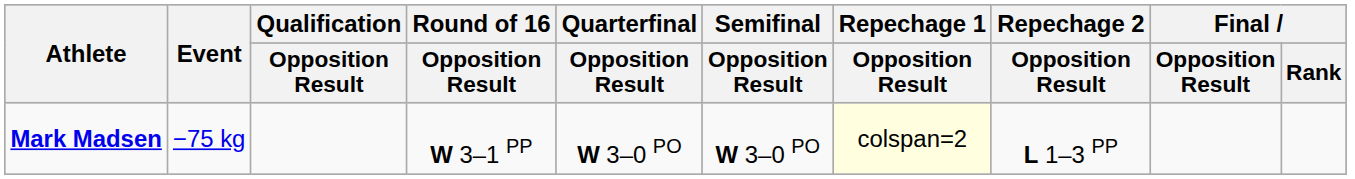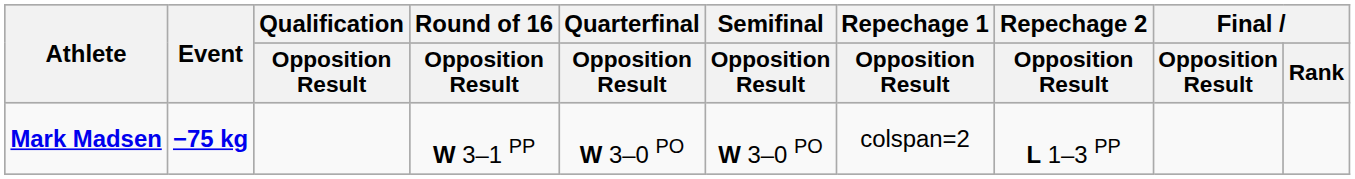(209, 139) normal -> (211, 139) bold
(912, 139) lightyellow background -> (915, 139) no background
